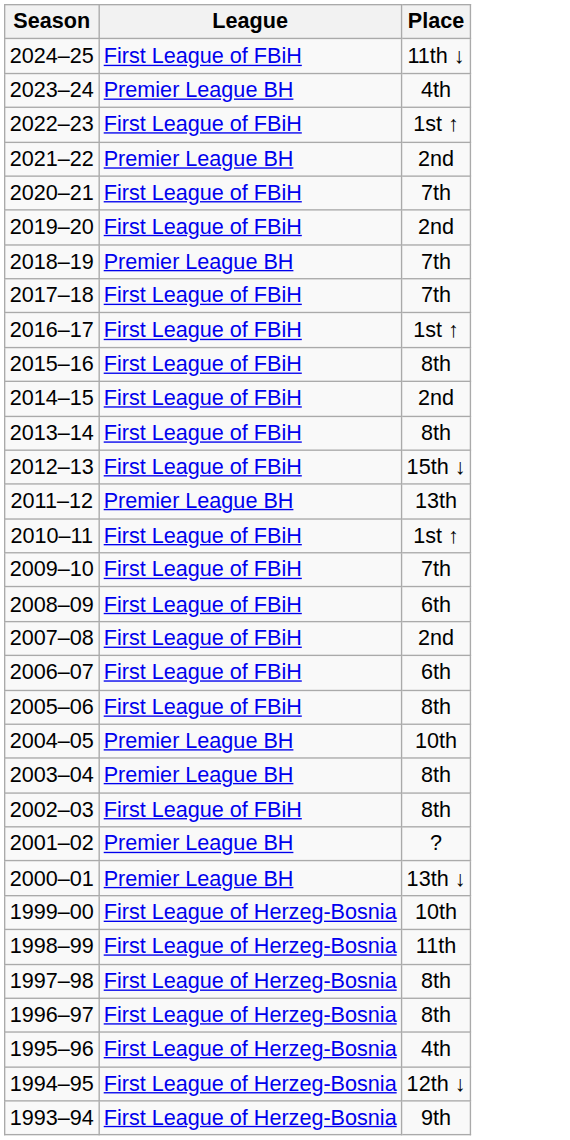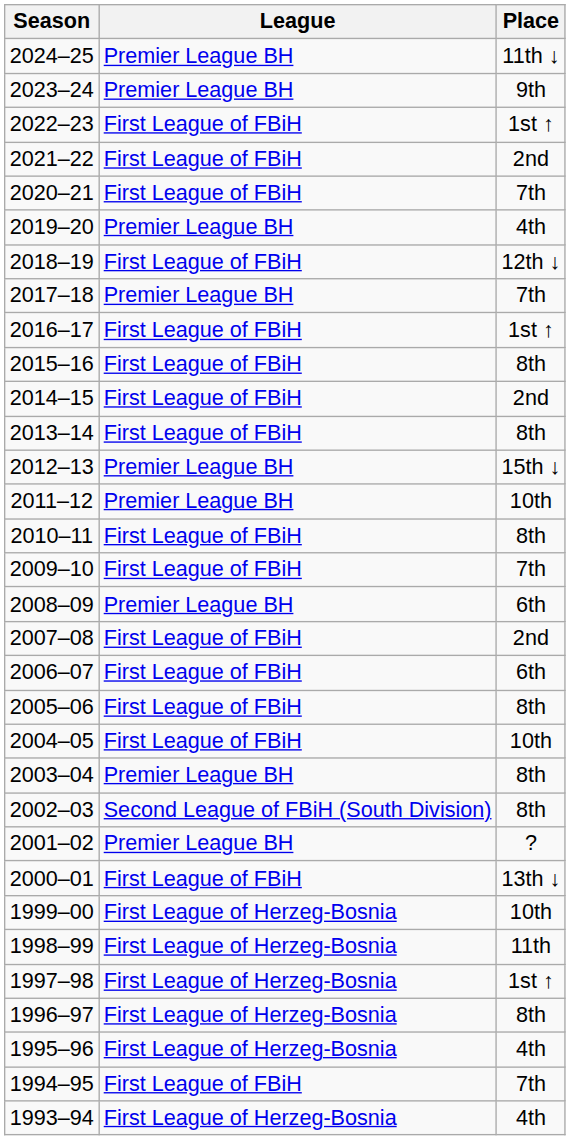(203, 55) First League of FBiH -> (199, 55) Premier League BH
(436, 90) 4th -> (531, 90) 9th
(199, 158) Premier League BH -> (203, 158) First League of FBiH
(203, 227) First League of FBiH -> (199, 227) Premier League BH
(436, 227) 2nd -> (531, 227) 4th
(199, 261) Premier League BH -> (203, 261) First League of FBiH
(436, 261) 7th -> (531, 261) 12th ↓
(203, 295) First League of FBiH -> (199, 295) Premier League BH
(203, 466) First League of FBiH -> (199, 466) Premier League BH
(436, 501) 13th -> (531, 501) 10th
(436, 535) 1st ↑ -> (531, 535) 8th
(203, 603) First League of FBiH -> (199, 603) Premier League BH
(199, 741) Premier League BH -> (203, 741) First League of FBiH
(203, 809) First League of FBiH -> (298, 809) Second League of FBiH (South Division)
(199, 878) Premier League BH -> (203, 878) First League of FBiH
(436, 980) 8th -> (531, 980) 1st ↑
(250, 1083) First League of Herzeg-Bosnia -> (203, 1083) First League of FBiH
(436, 1083) 12th ↓ -> (531, 1083) 7th
(436, 1117) 9th -> (531, 1117) 4th
